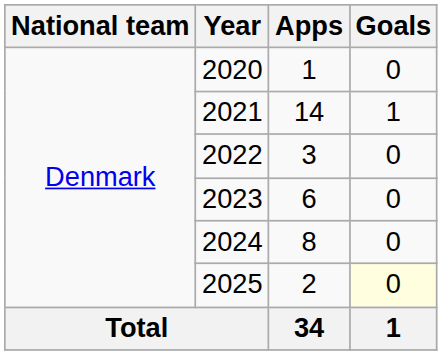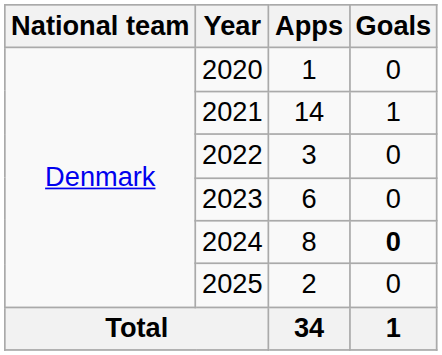(393, 241) normal -> (393, 241) bold
(393, 284) lightyellow background -> (393, 284) no background
